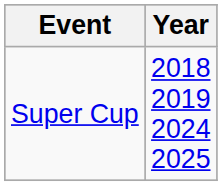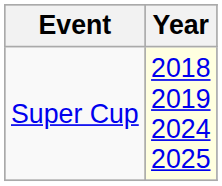(181, 113) no background -> (181, 113) lightyellow background
